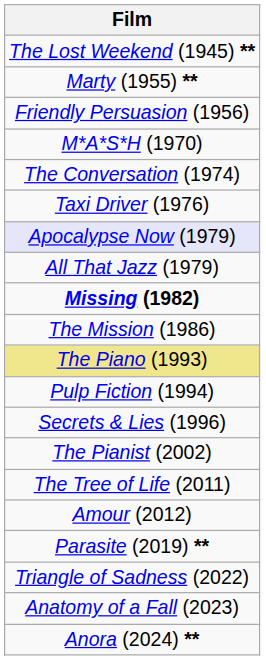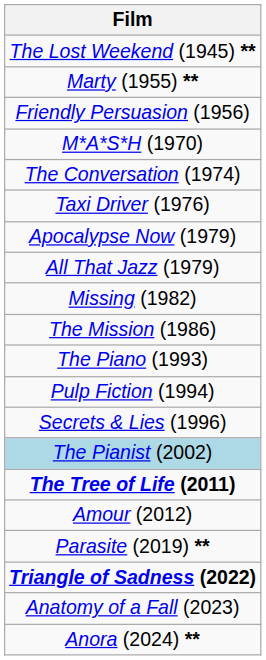(132, 236) lavender background -> (133, 236) no background
(132, 298) bold -> (133, 298) normal
(132, 360) khaki background -> (133, 360) no background
(132, 453) no background -> (133, 453) lightblue background
(132, 484) normal -> (133, 484) bold
(132, 577) normal -> (133, 577) bold
